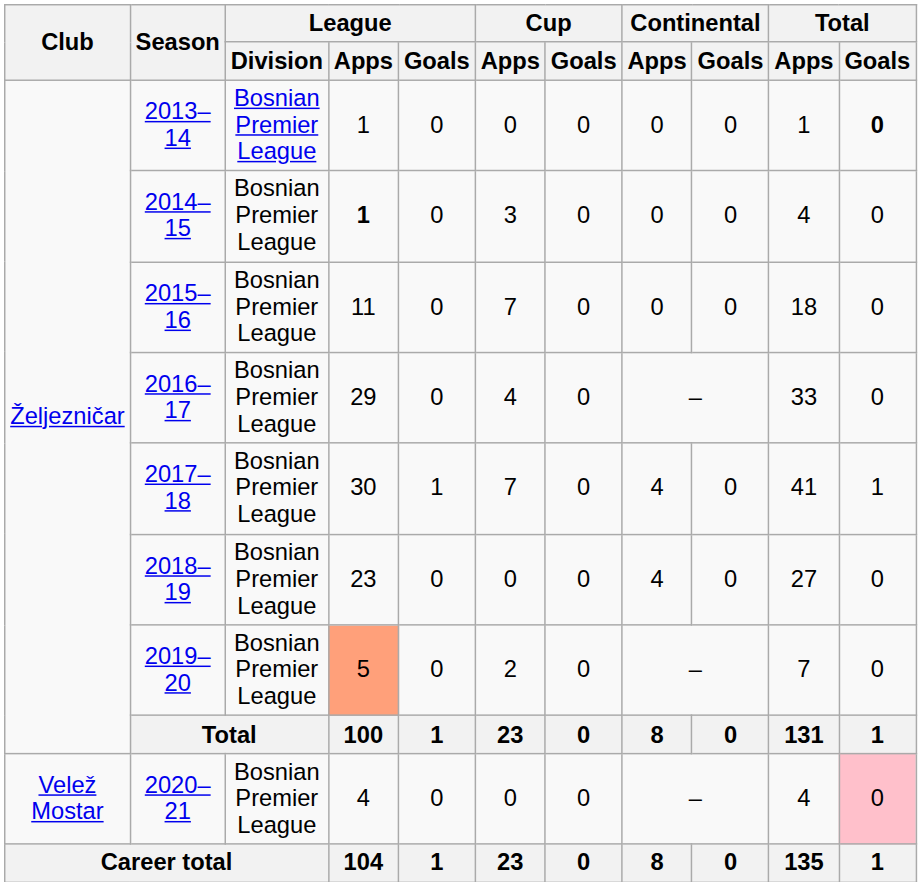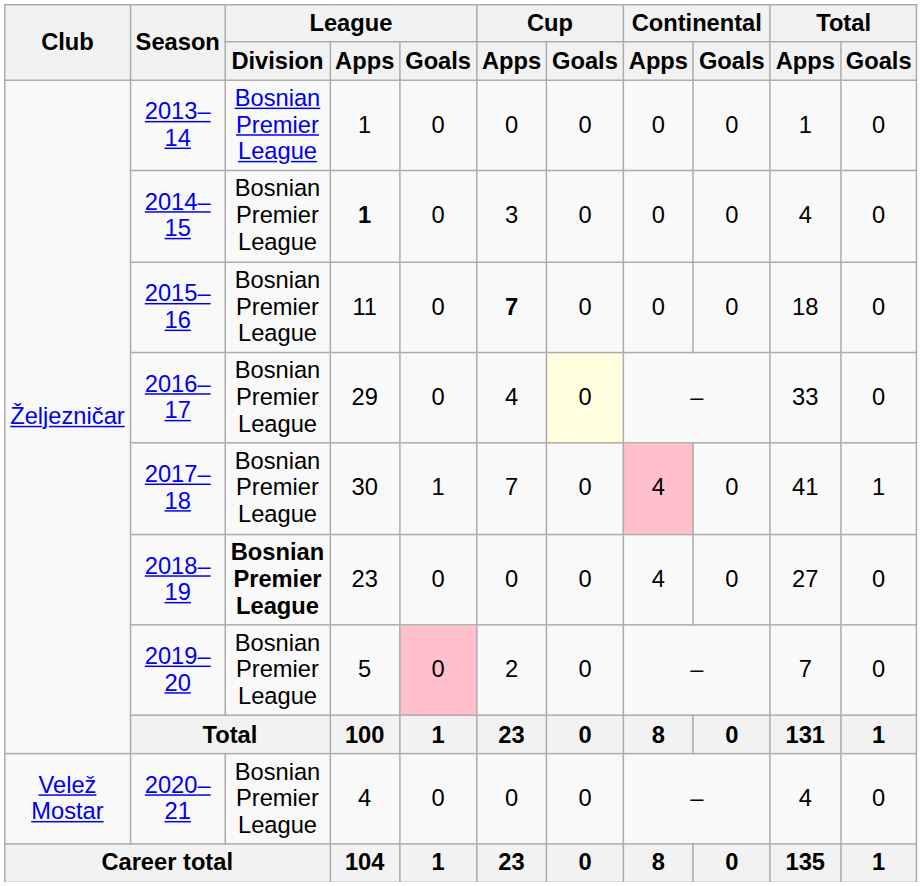(877, 125) bold -> (879, 125) normal
(510, 306) normal -> (512, 306) bold
(584, 397) no background -> (585, 397) lightyellow background
(657, 488) no background -> (658, 488) pink background
(277, 579) normal -> (277, 579) bold
(363, 670) lightsalmon background -> (365, 670) no background
(437, 670) no background -> (438, 670) pink background
(877, 798) pink background -> (879, 798) no background
